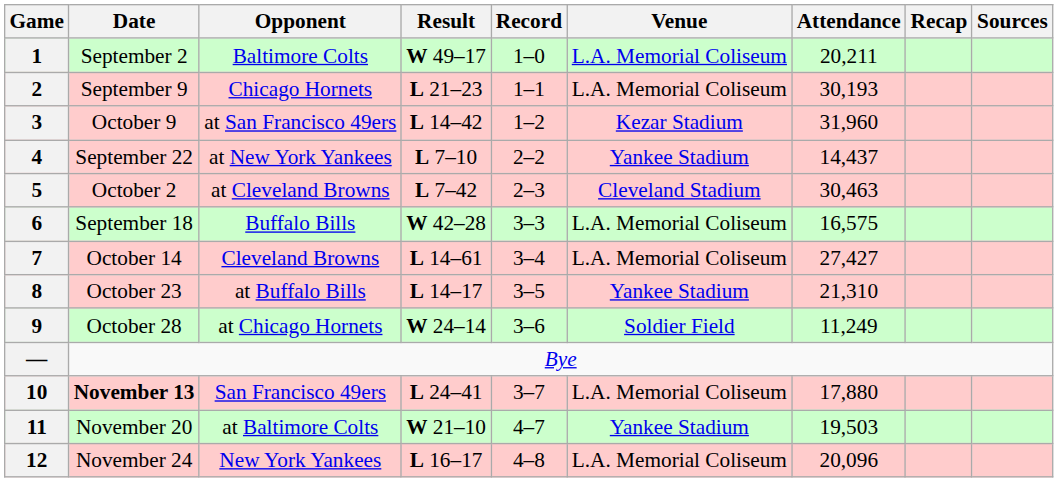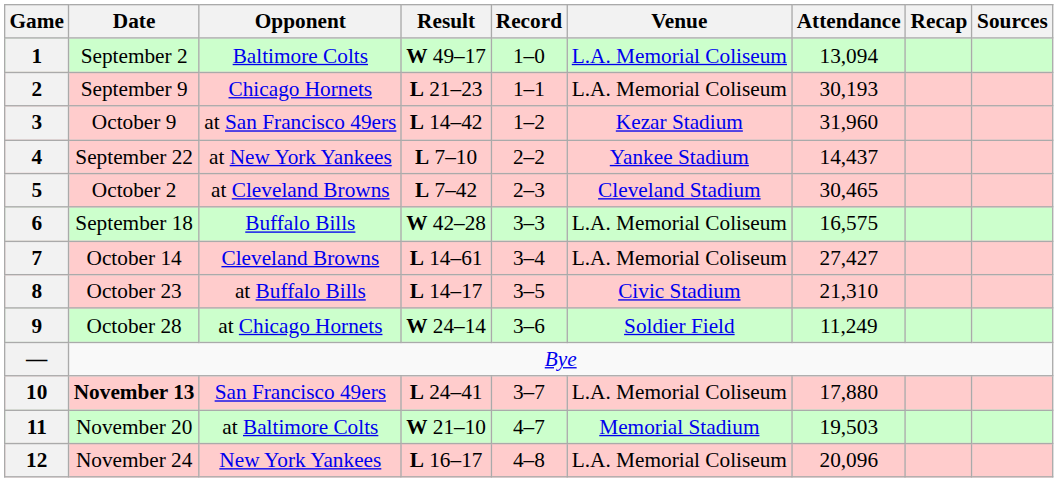(849, 55) 20,211 -> (849, 55) 13,094
(849, 190) 30,463 -> (849, 190) 30,465
(679, 291) Yankee Stadium -> (679, 291) Civic Stadium
(679, 426) Yankee Stadium -> (679, 426) Memorial Stadium
